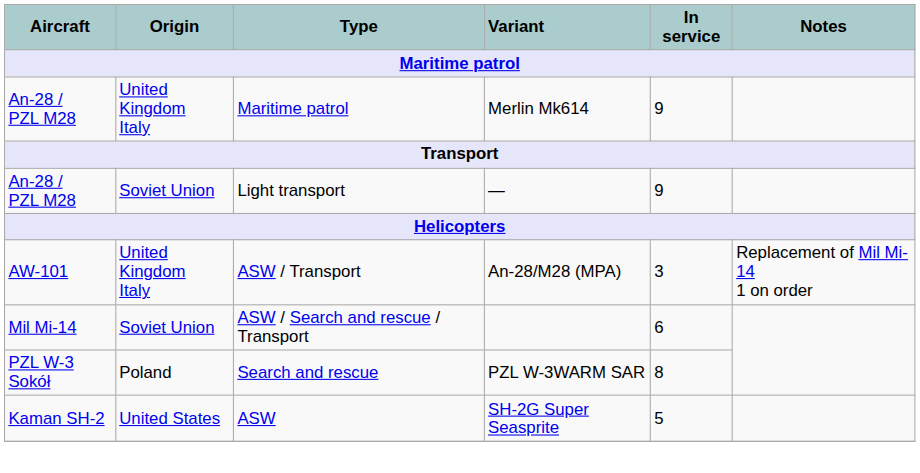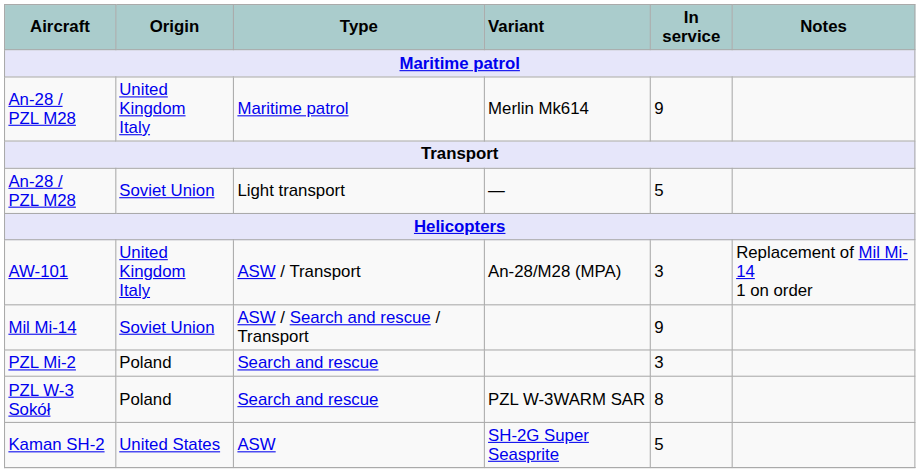(659, 190) 9 -> (659, 190) 5
(659, 327) 6 -> (659, 327) 9
+ row: (42, 363)
